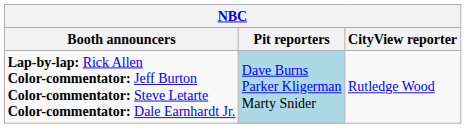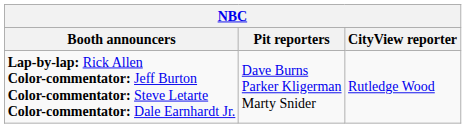(292, 87) lightblue background -> (292, 87) no background
